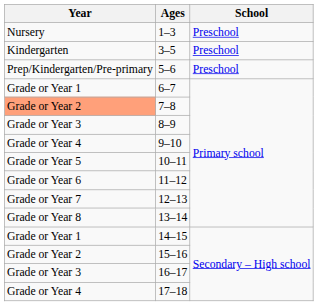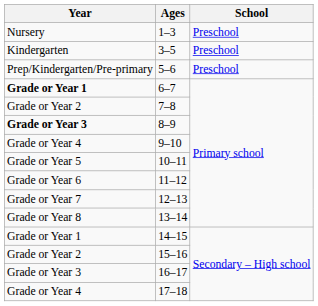(44, 87) normal -> (47, 87) bold
(44, 106) lightsalmon background -> (44, 106) no background
(44, 124) normal -> (47, 124) bold
